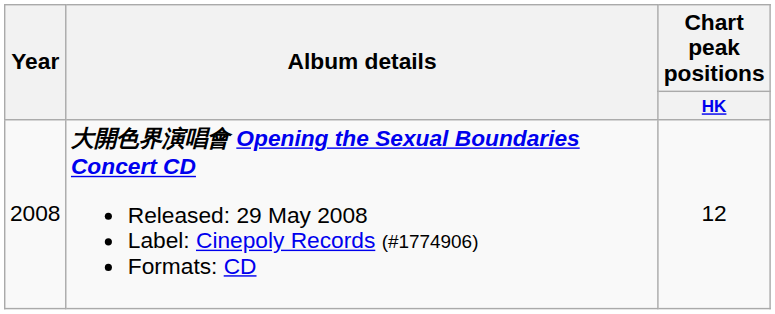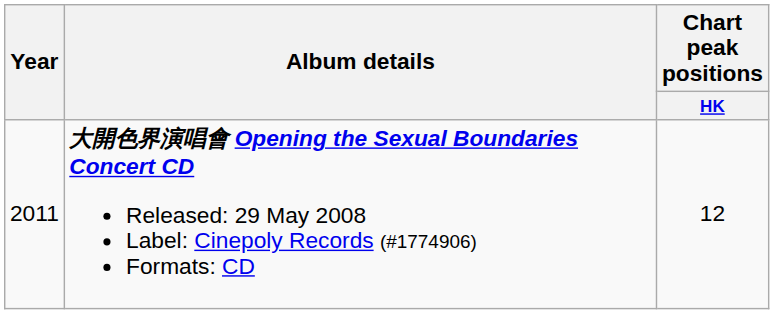(35, 213) 2008 -> (34, 213) 2011
